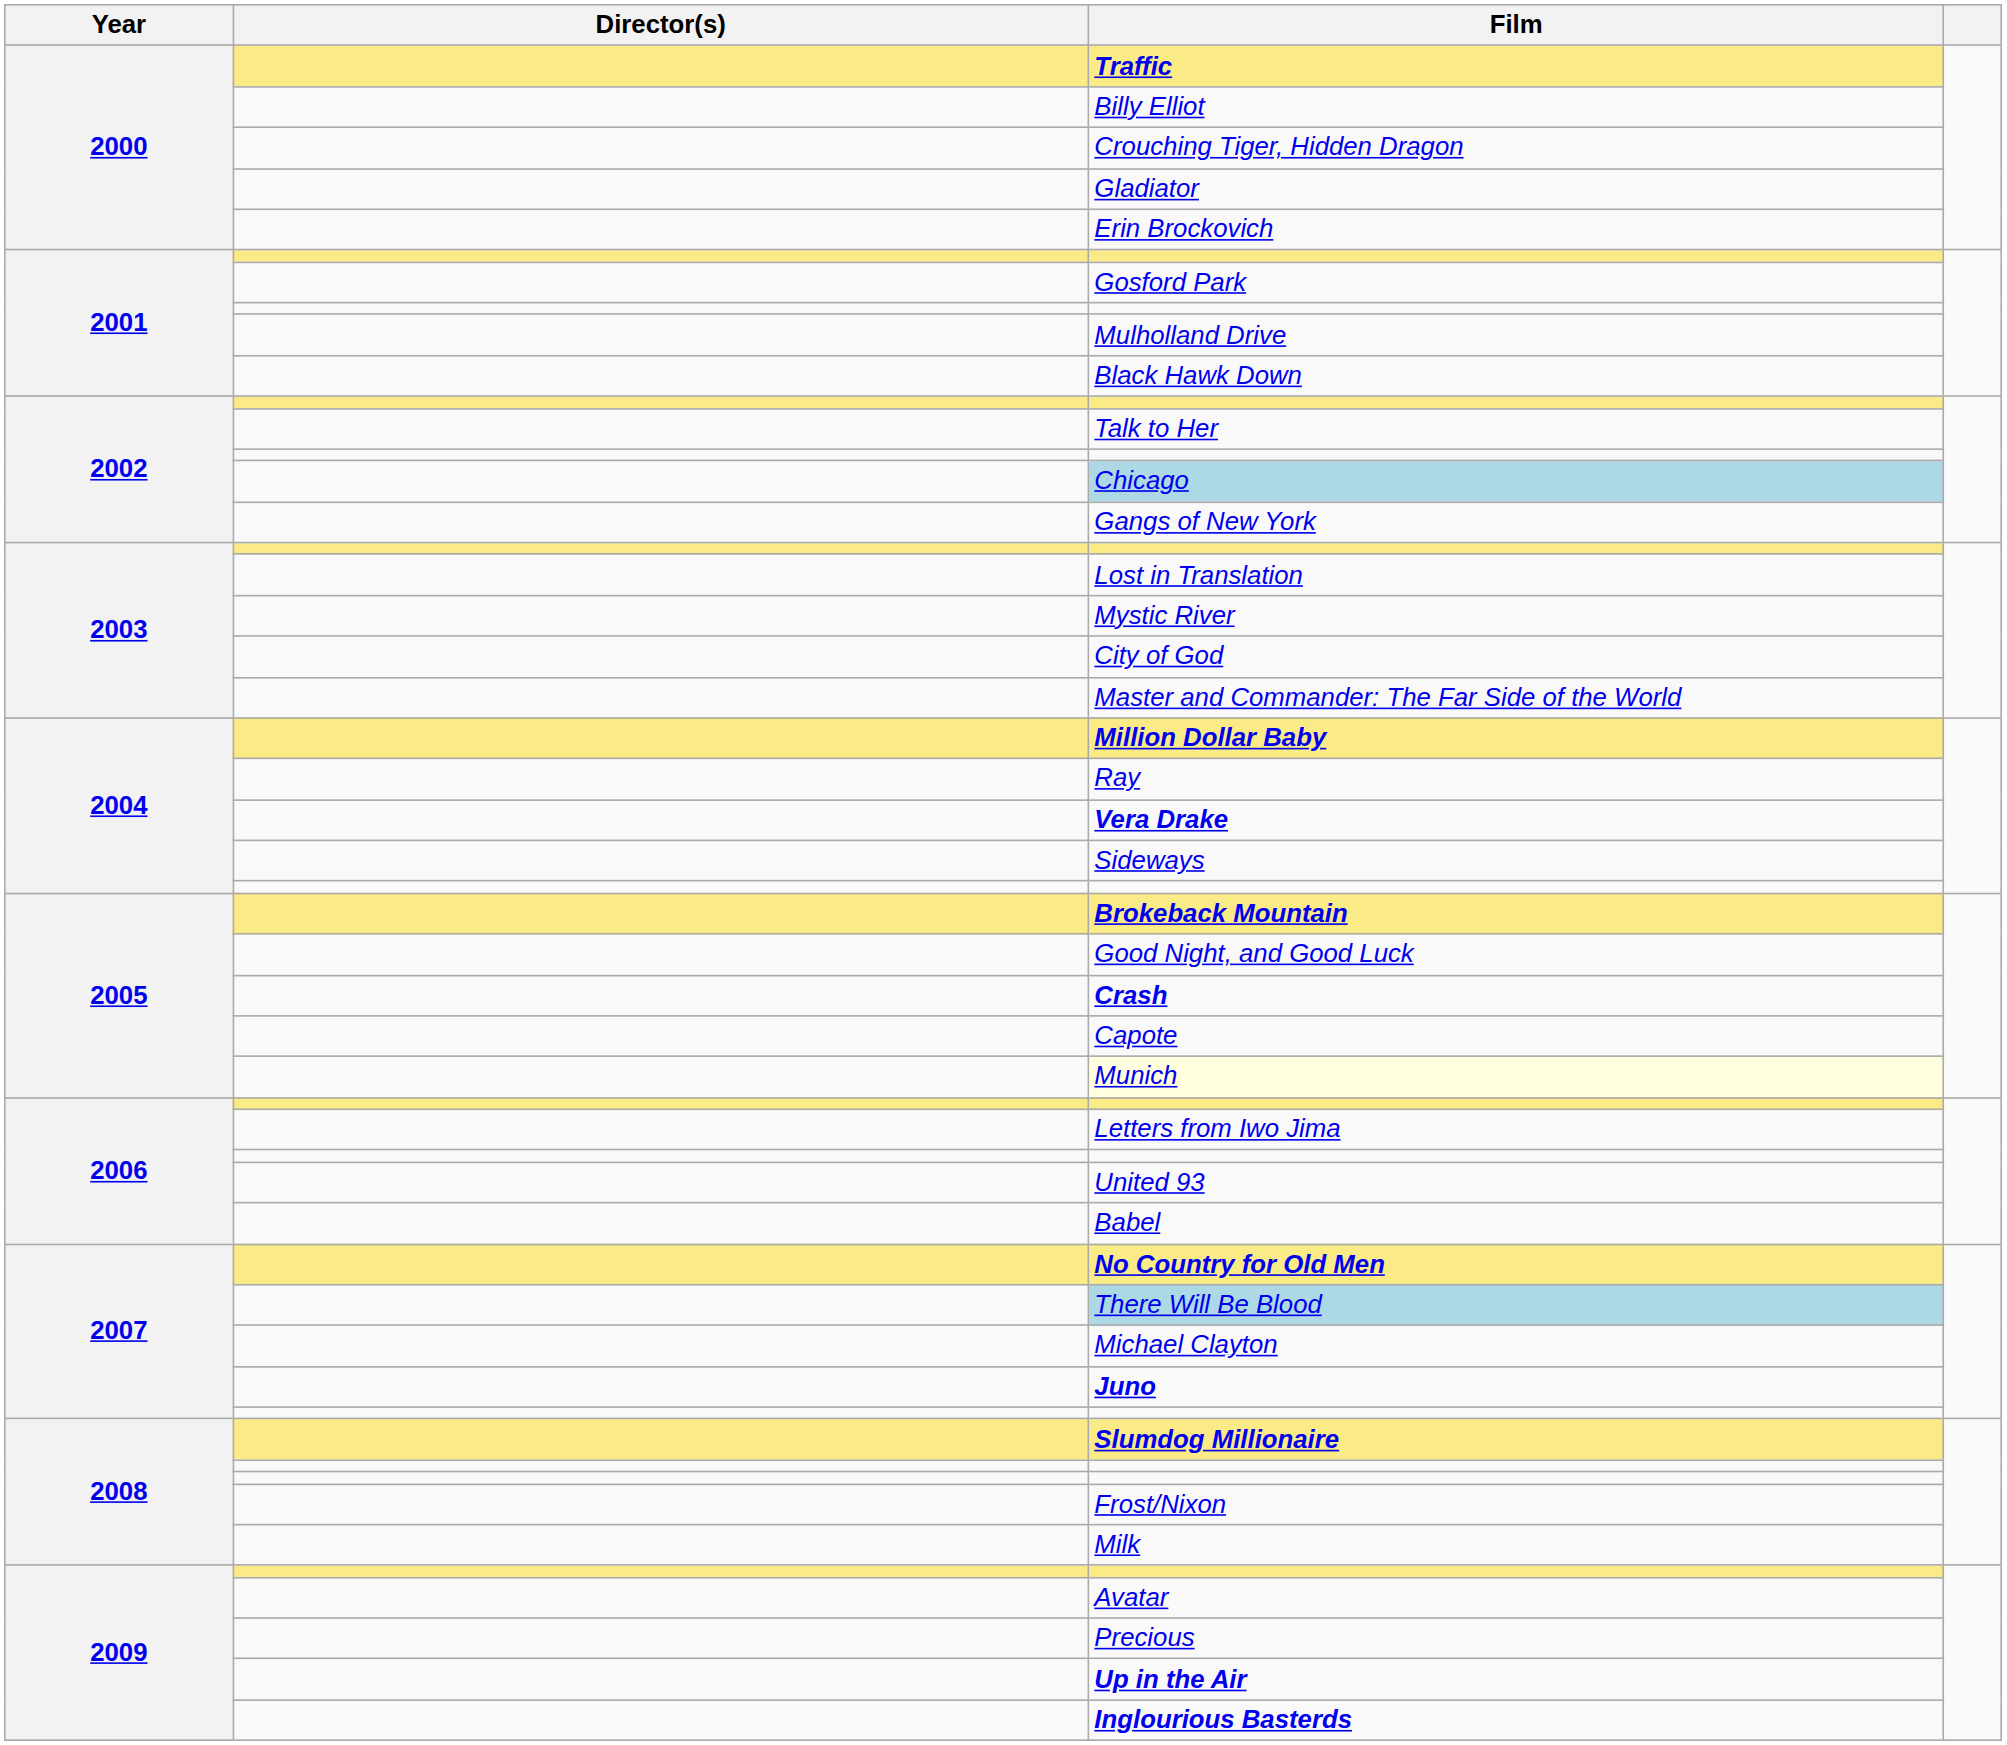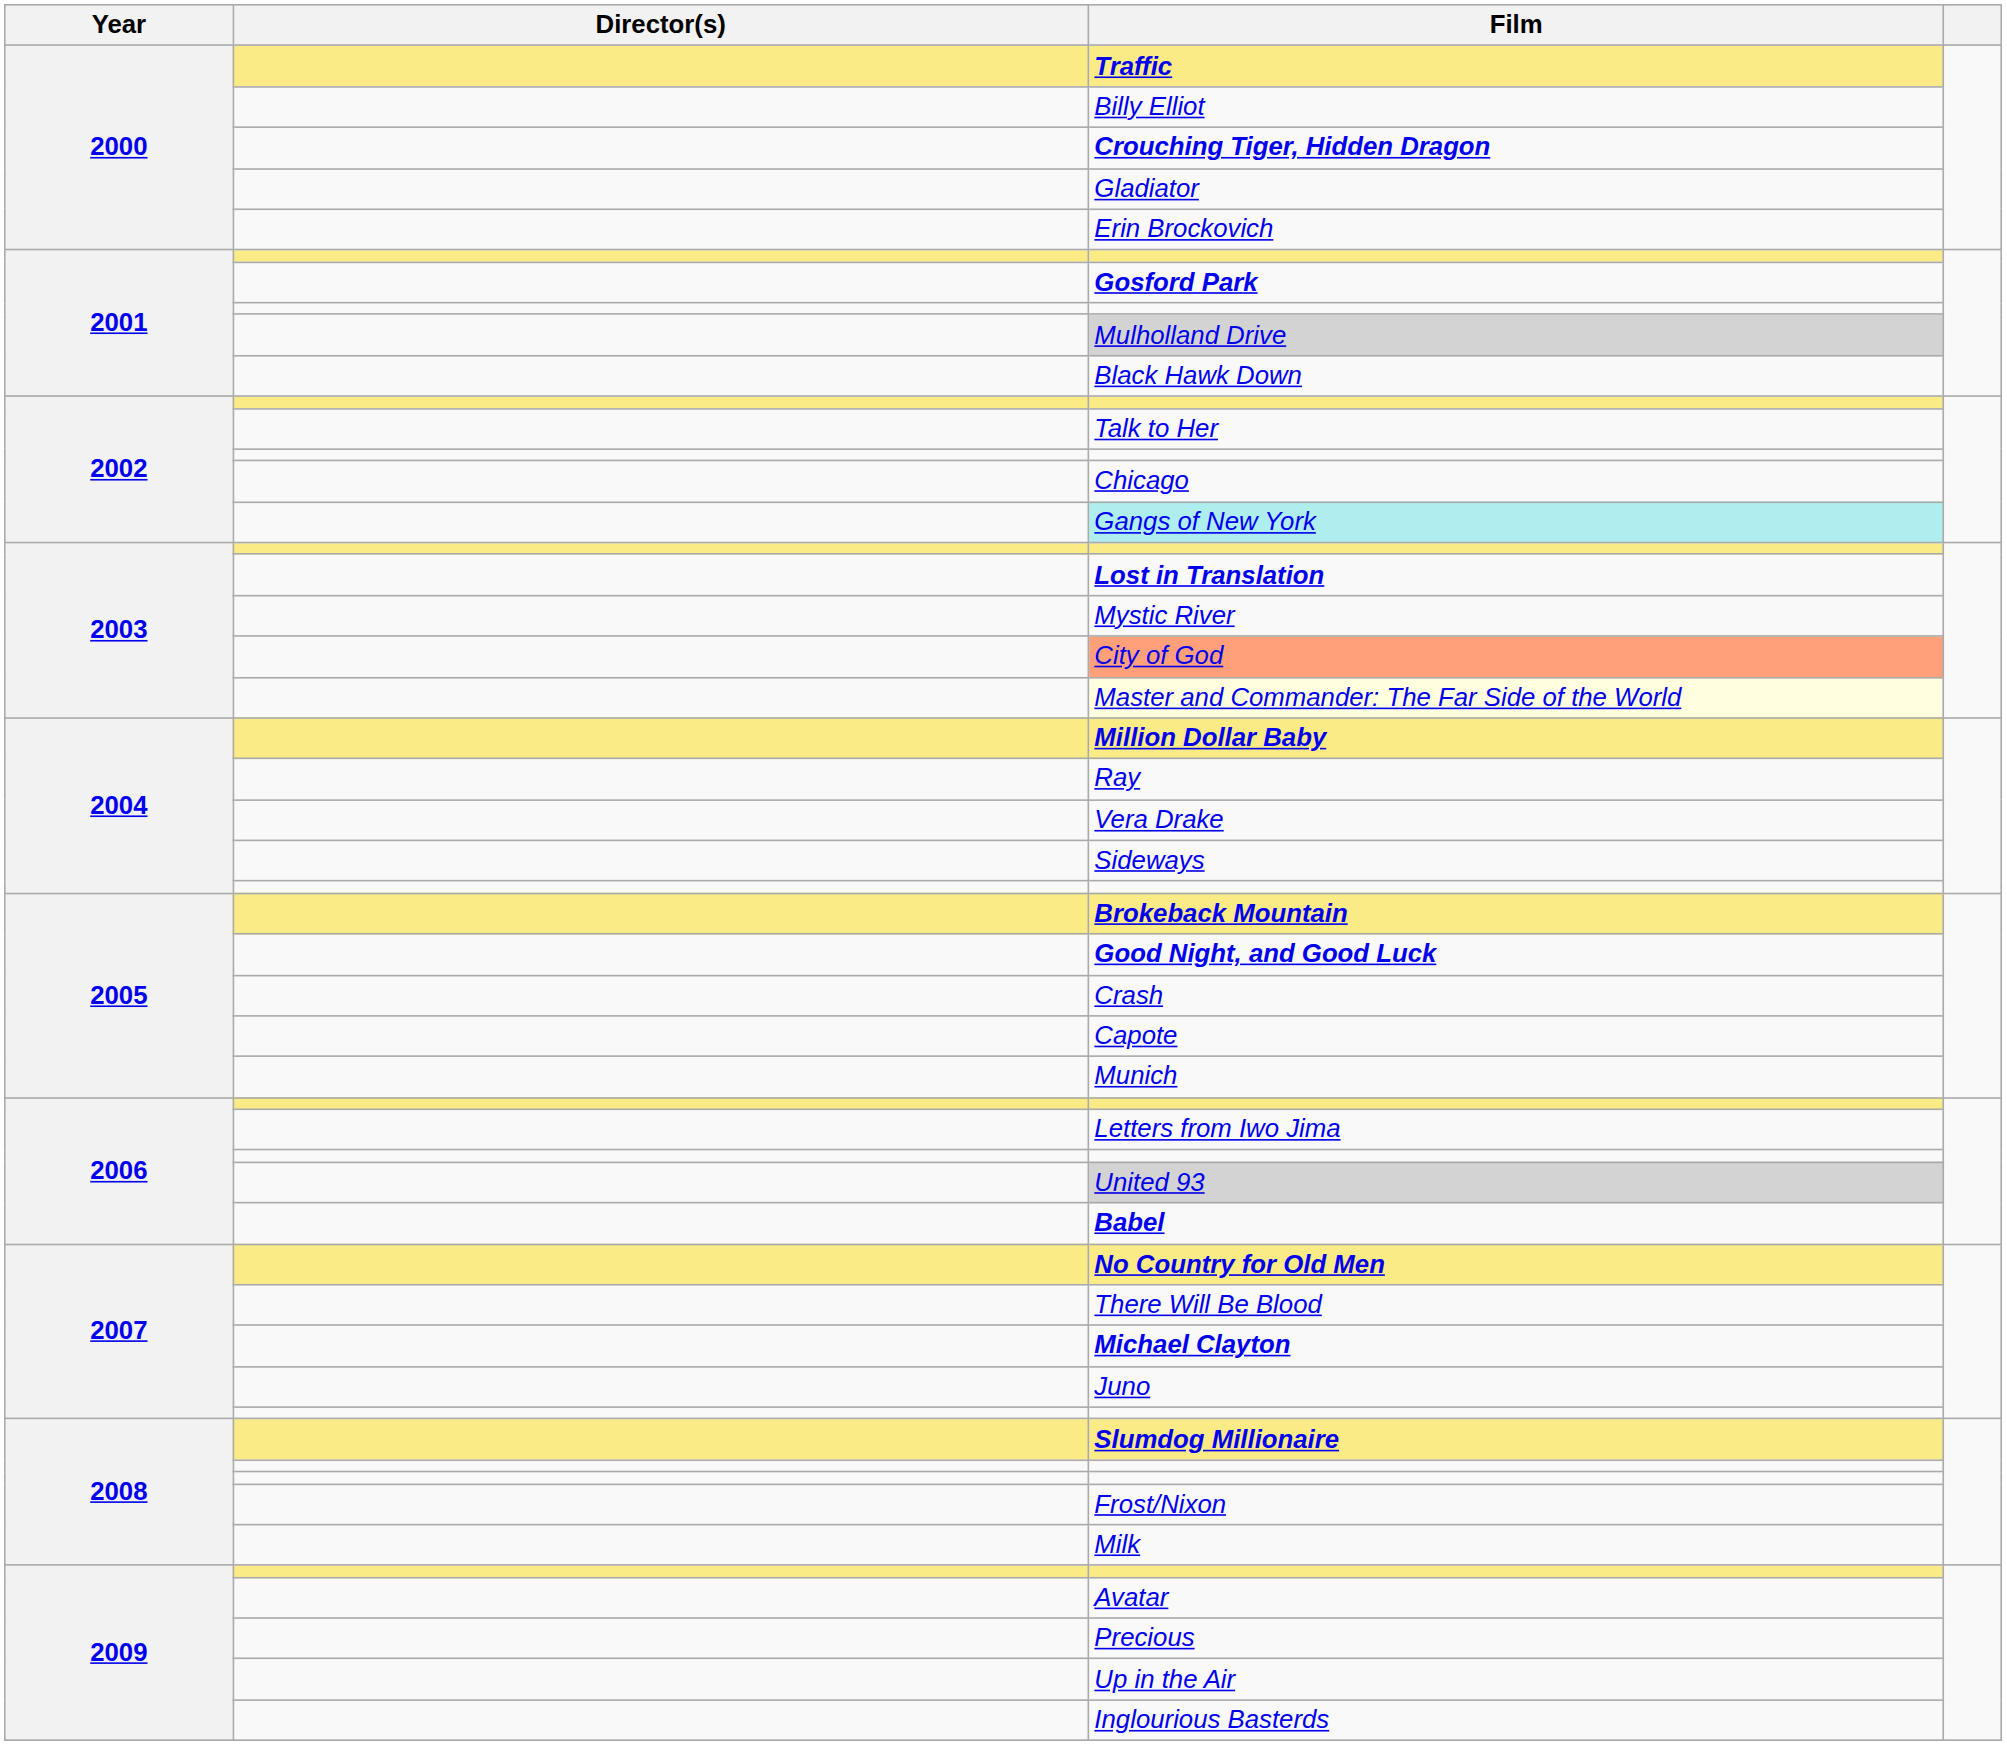(1279, 147) normal -> (1292, 147) bold
(1170, 281) normal -> (1176, 281) bold
(1190, 334) no background -> (1190, 334) lightgrey background
(1142, 480) lightblue background -> (1142, 480) no background
(1205, 521) no background -> (1205, 521) paleturquoise background
(1199, 574) normal -> (1209, 574) bold
(1159, 656) no background -> (1159, 656) lightsalmon background
(1388, 697) no background -> (1388, 697) lightyellow background
(1161, 819) bold -> (1159, 819) normal
(1254, 954) normal -> (1265, 954) bold
(1131, 994) bold -> (1129, 994) normal
(1136, 1076) lightyellow background -> (1136, 1076) no background
(1150, 1182) no background -> (1150, 1182) lightgrey background
(1127, 1222) normal -> (1129, 1222) bold
(1208, 1304) lightblue background -> (1208, 1304) no background
(1186, 1345) normal -> (1192, 1345) bold
(1125, 1386) bold -> (1122, 1386) normal
(1170, 1679) bold -> (1165, 1679) normal
(1223, 1719) bold -> (1212, 1719) normal
